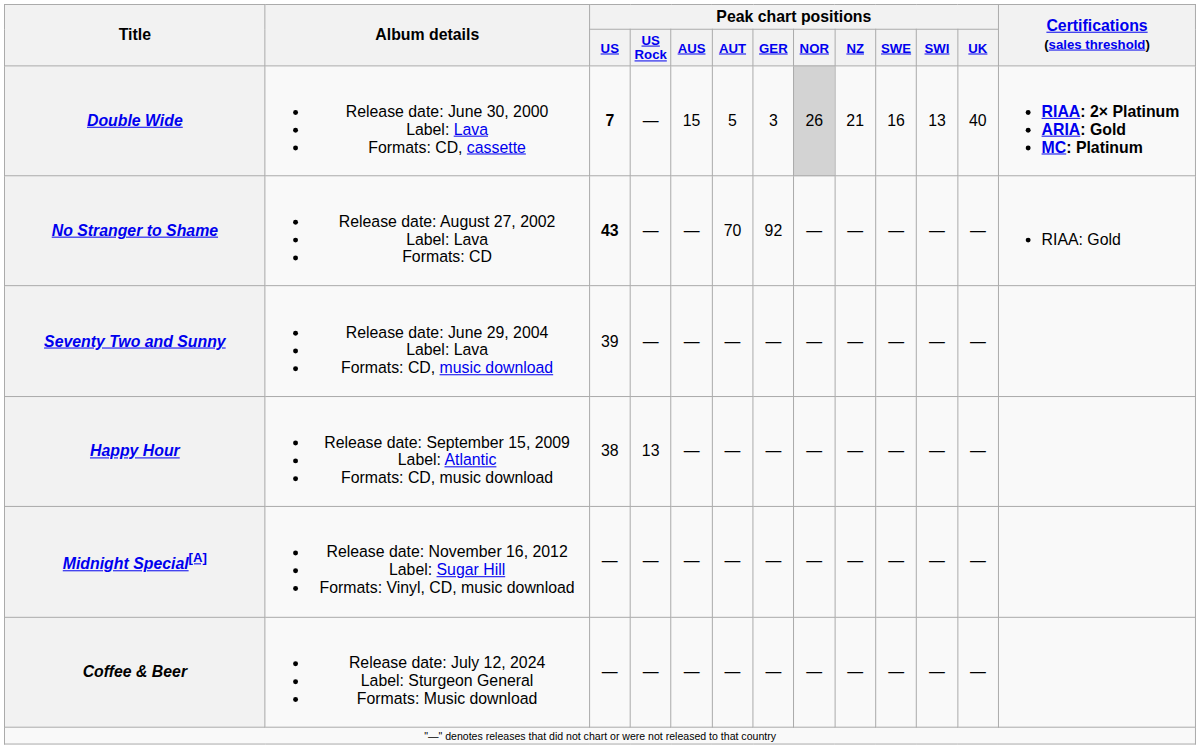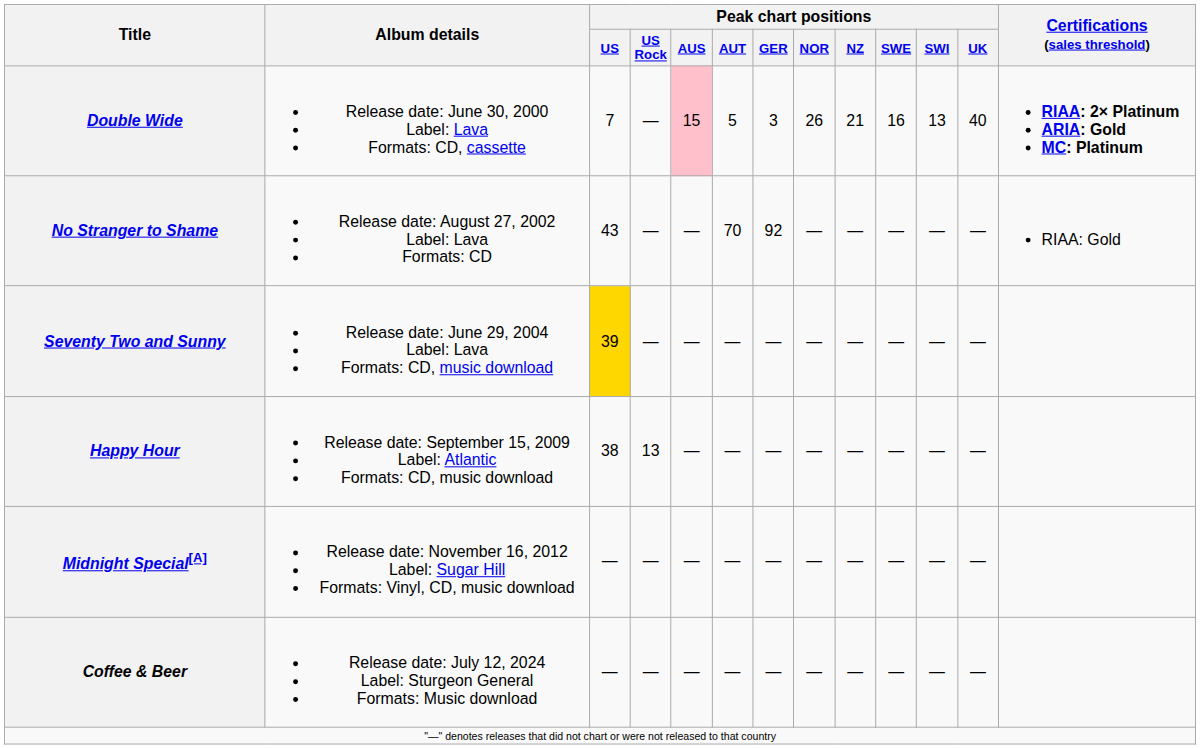(610, 120) bold -> (610, 120) normal
(692, 120) no background -> (692, 120) pink background
(814, 120) lightgrey background -> (814, 120) no background
(610, 230) bold -> (610, 230) normal
(610, 341) no background -> (610, 341) gold background
